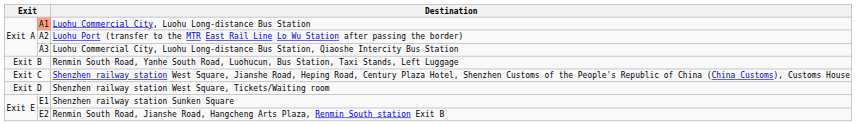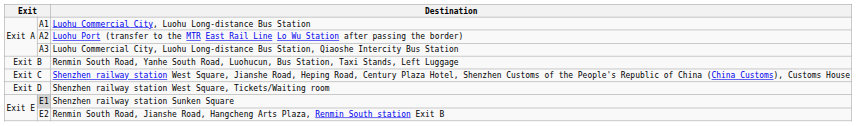(44, 24) lightsalmon background -> (44, 24) no background
(44, 101) no background -> (44, 101) lightgrey background
